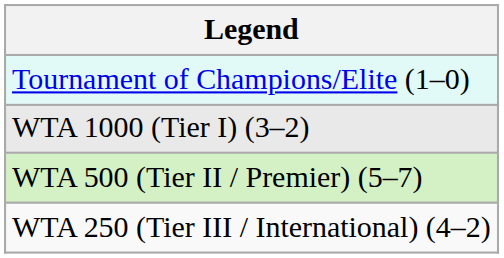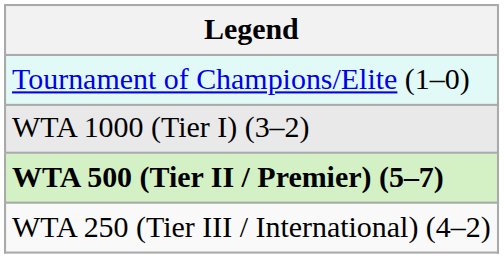(217, 177) normal -> (228, 177) bold
